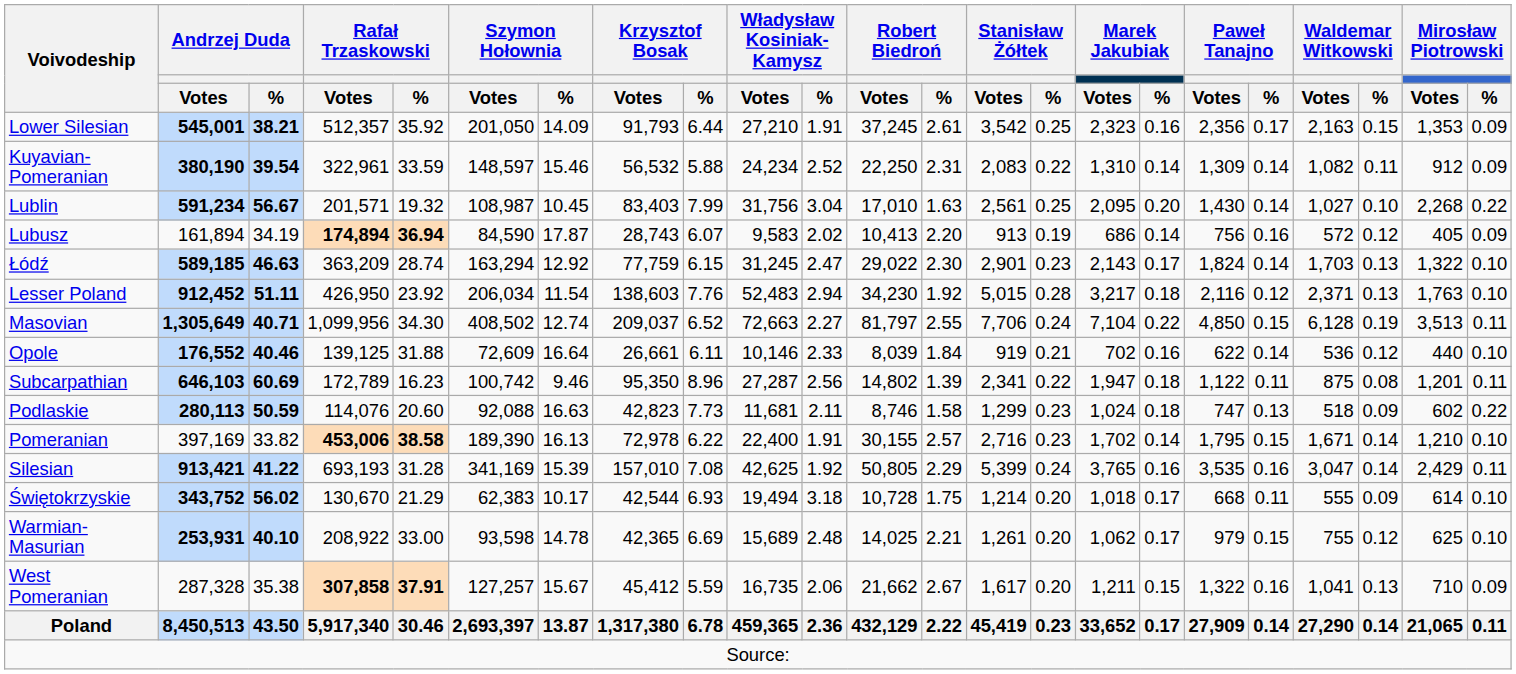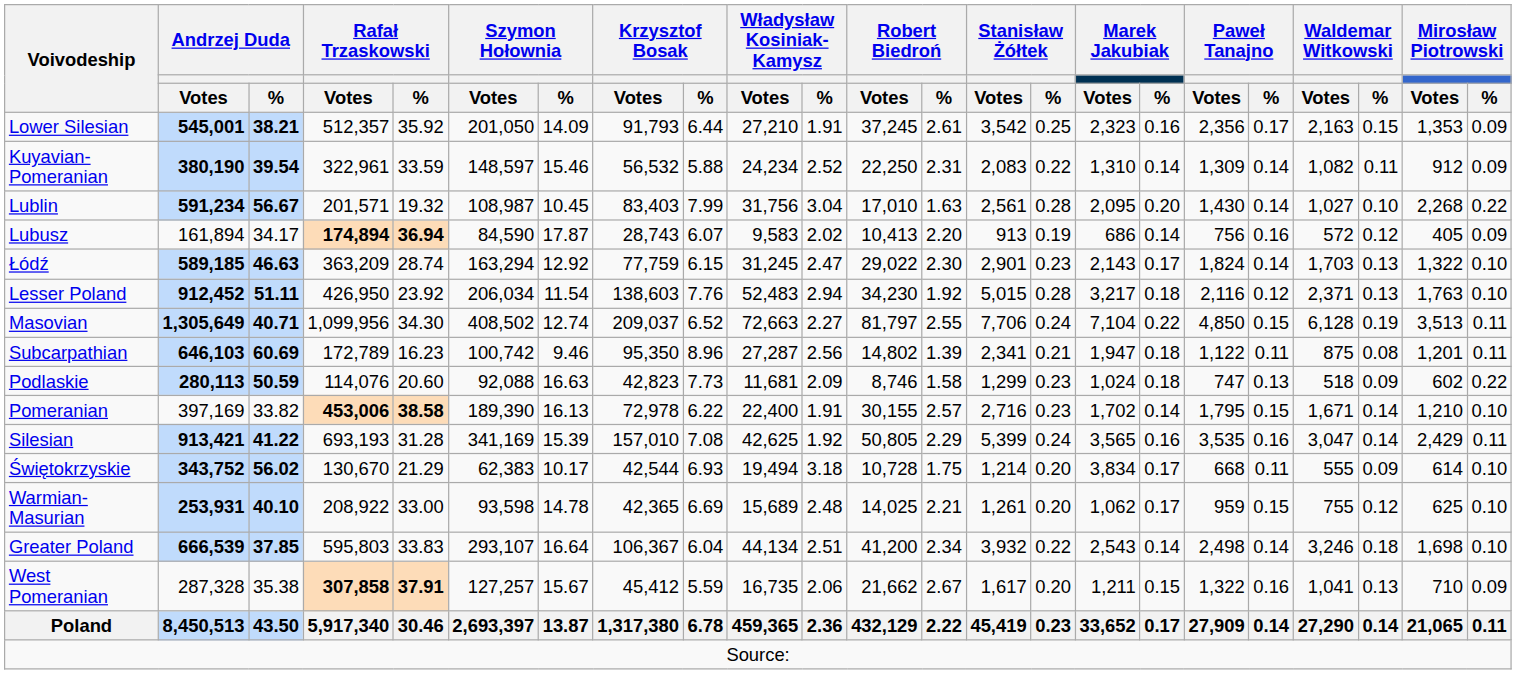(1053, 206) 0.25 -> (1053, 206) 0.28
(276, 235) 34.19 -> (276, 235) 34.17
- row: (33, 352)
(1053, 381) 0.22 -> (1053, 352) 0.21
(825, 410) 2.11 -> (825, 381) 2.09
(1113, 468) 3,765 -> (1113, 439) 3,565
(1113, 497) 1,018 -> (1113, 468) 3,834
(1229, 537) 979 -> (1229, 508) 959
+ row: (71, 547)
